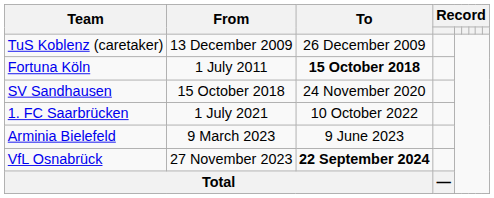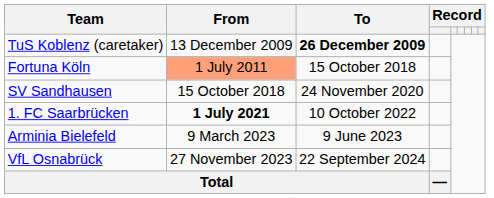(364, 45) normal -> (362, 45) bold
(231, 68) no background -> (231, 68) lightsalmon background
(364, 68) bold -> (362, 68) normal
(231, 113) normal -> (231, 113) bold
(364, 159) bold -> (362, 159) normal
